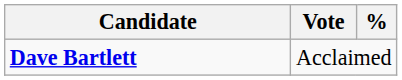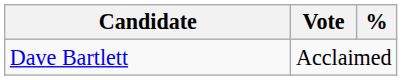(73, 57) bold -> (69, 57) normal
